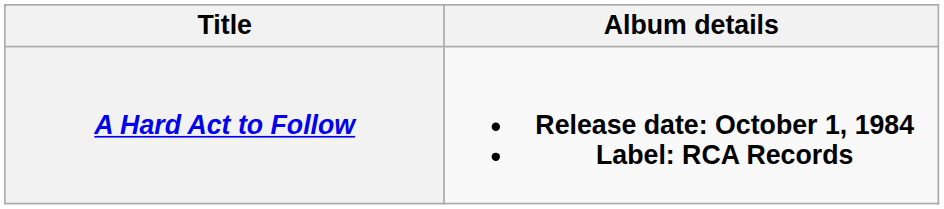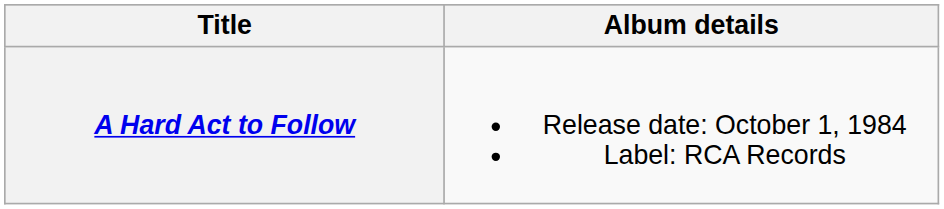(691, 140) bold -> (691, 140) normal
